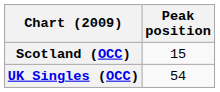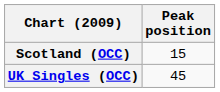(178, 76) 54 -> (178, 76) 45
